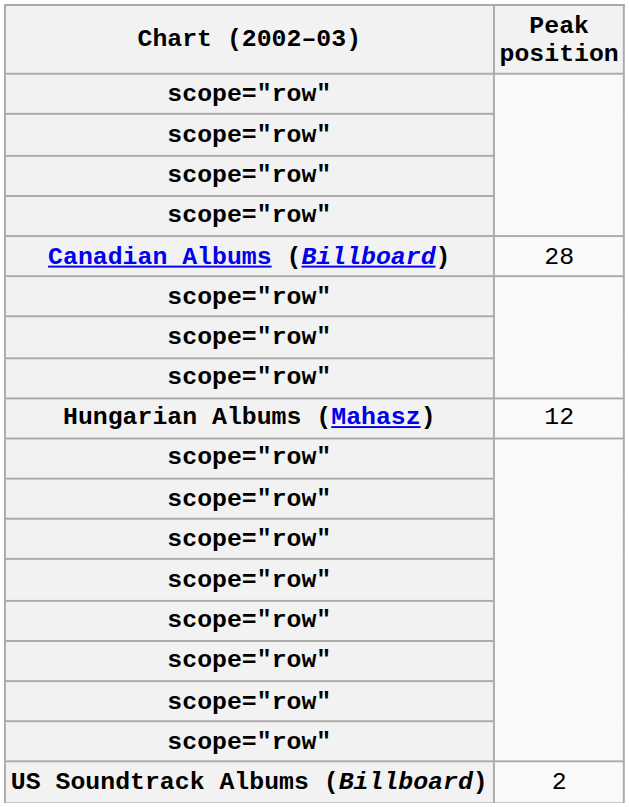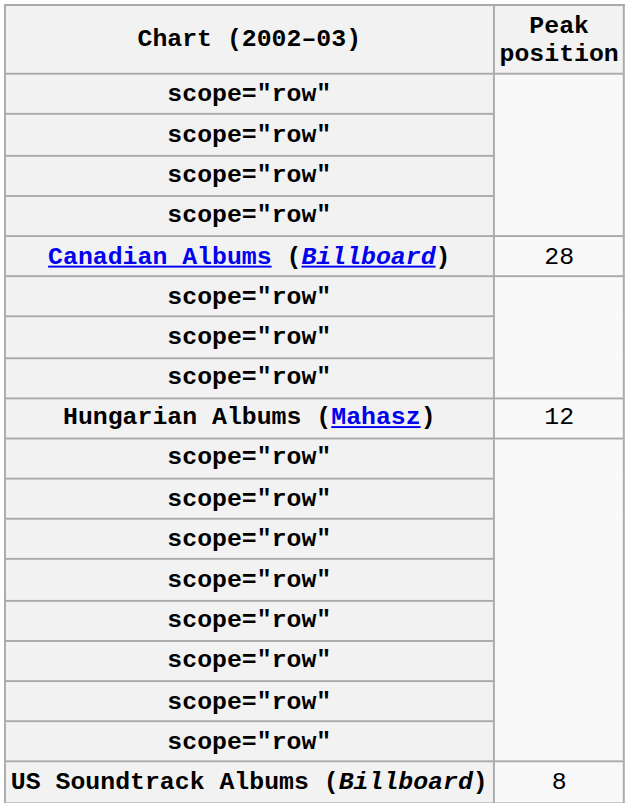(559, 782) 2 -> (559, 782) 8
